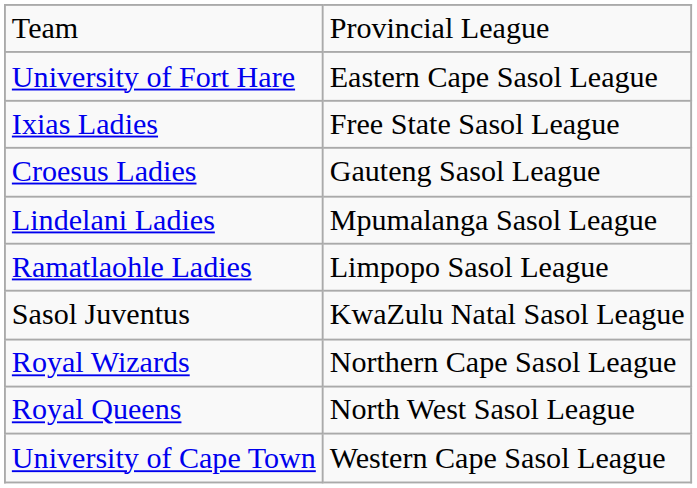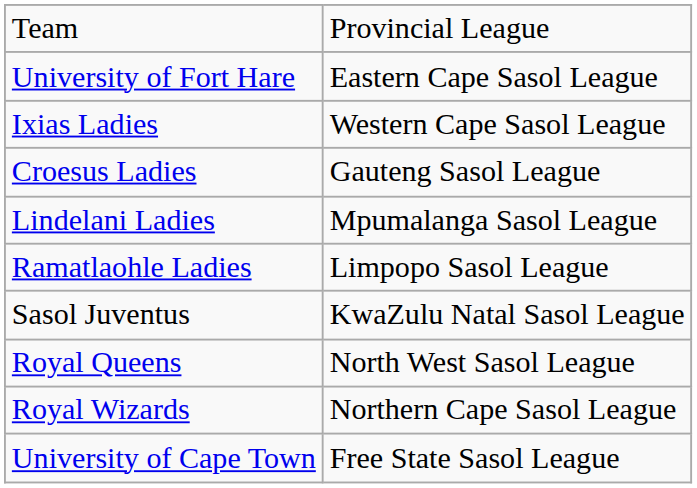(475, 123) Free State Sasol League -> (498, 123) Western Cape Sasol League
rows swapped: (101, 362) <-> (97, 409)
(498, 457) Western Cape Sasol League -> (475, 457) Free State Sasol League
